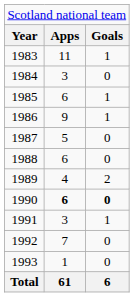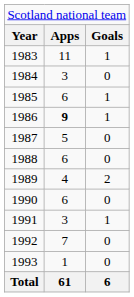(65, 117) normal -> (65, 117) bold
(65, 199) bold -> (65, 199) normal
(107, 199) bold -> (107, 199) normal
